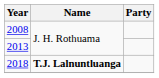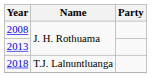(77, 64) bold -> (73, 64) normal
